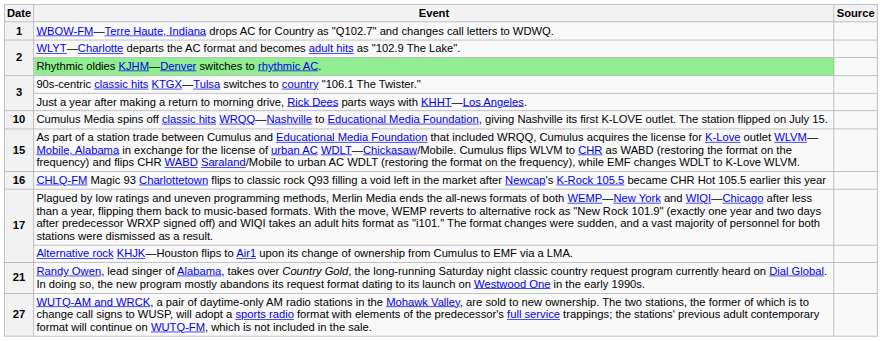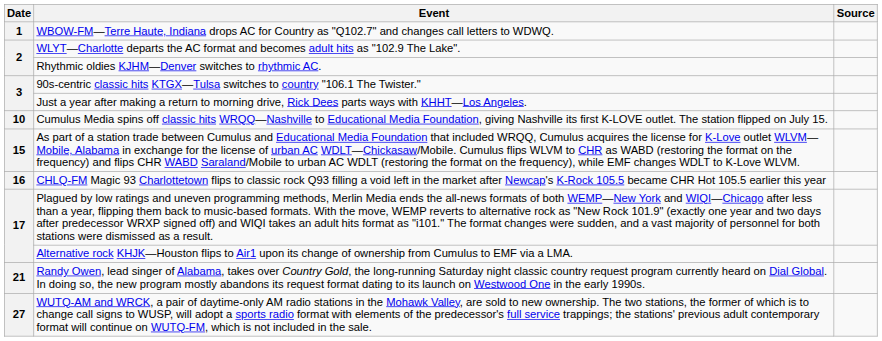(179, 66) lightgreen background -> (179, 66) no background
